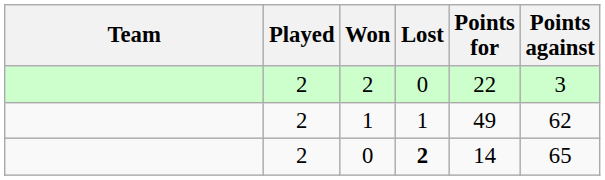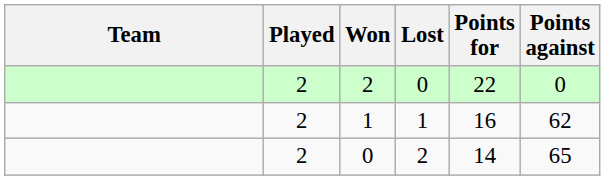(560, 84) 3 -> (560, 84) 0
(485, 120) 49 -> (485, 120) 16
(422, 156) bold -> (422, 156) normal
